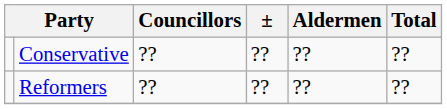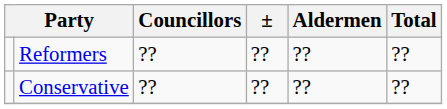rows swapped: (74, 53) <-> (63, 86)
